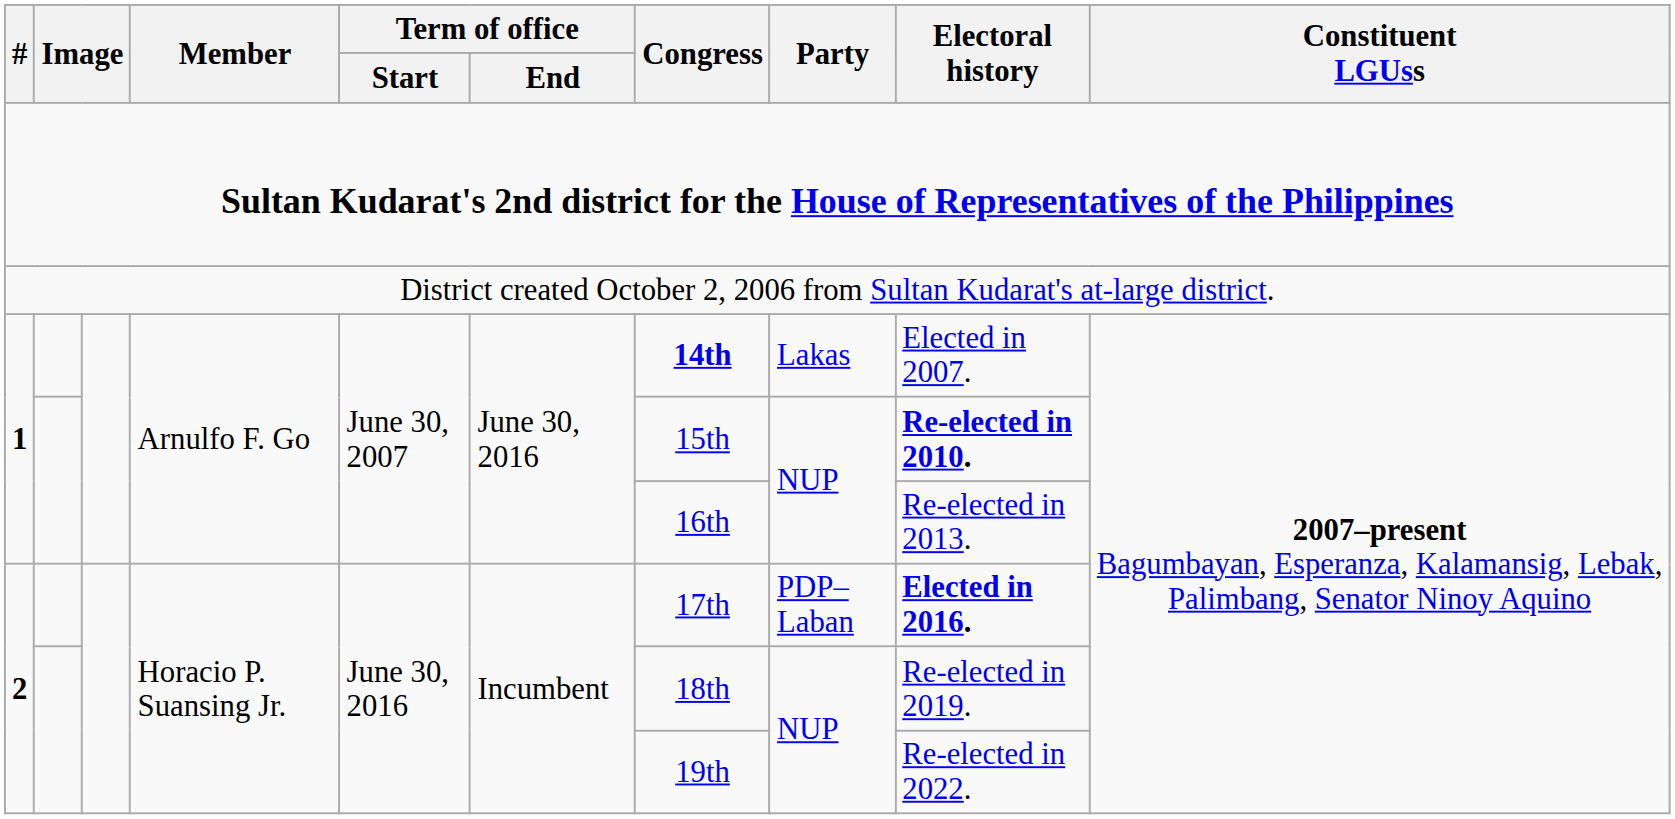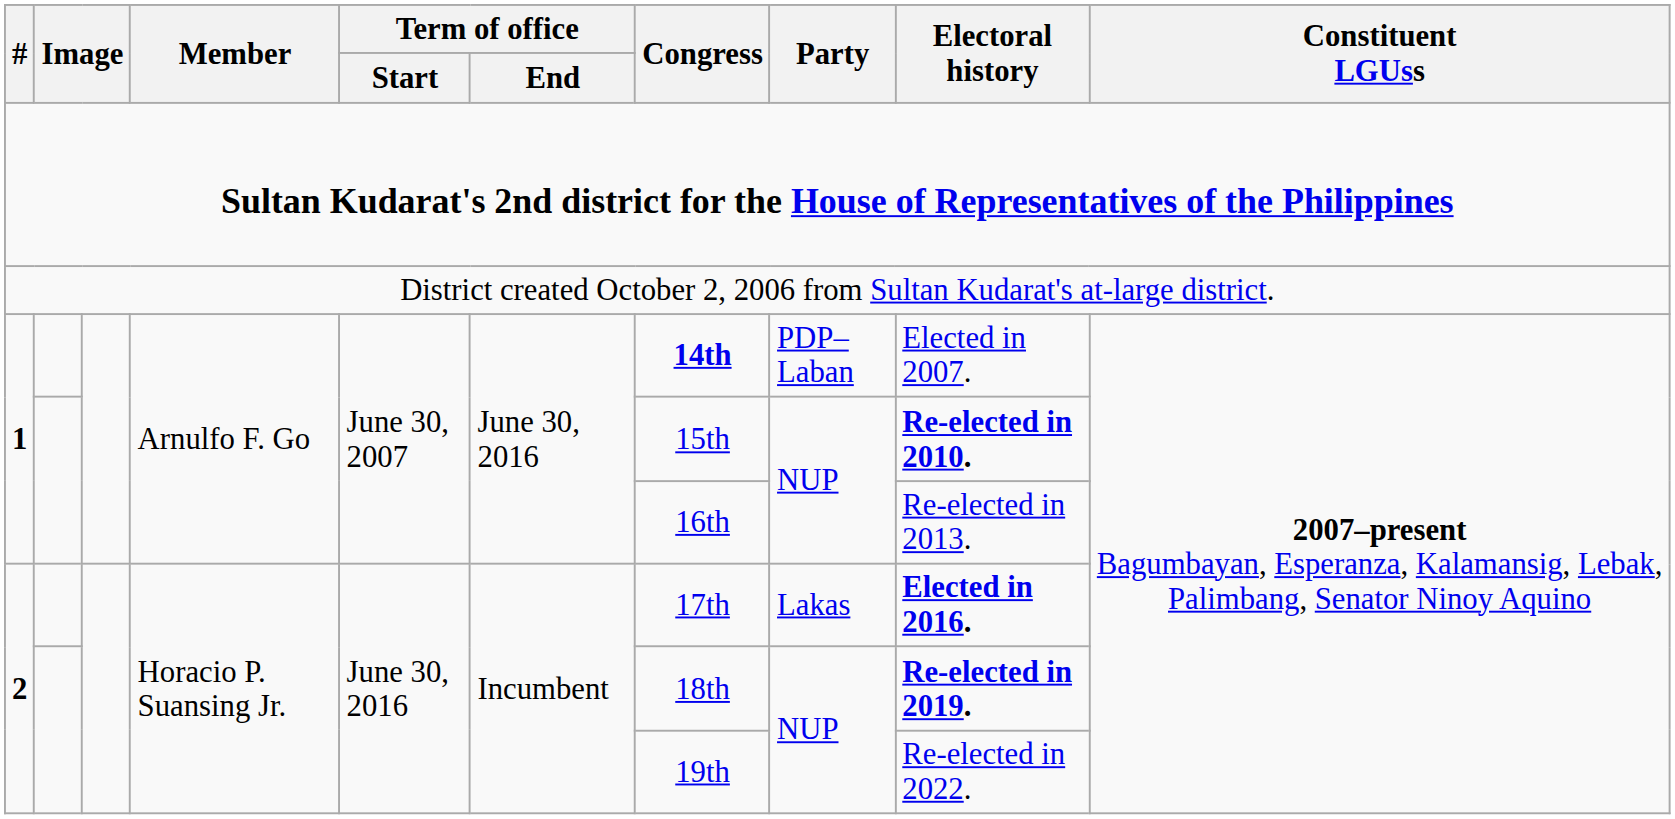(814, 355) Lakas -> (815, 355) PDP–Laban
(815, 604) PDP–Laban -> (814, 604) Lakas
(984, 688) normal -> (987, 688) bold
